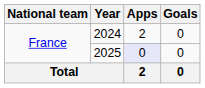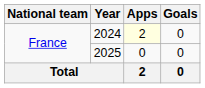(142, 33) no background -> (142, 33) lightyellow background
(142, 53) lavender background -> (142, 53) no background
